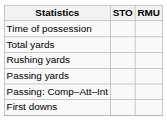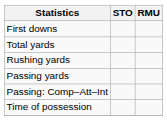rows swapped: (32, 107) <-> (49, 29)
